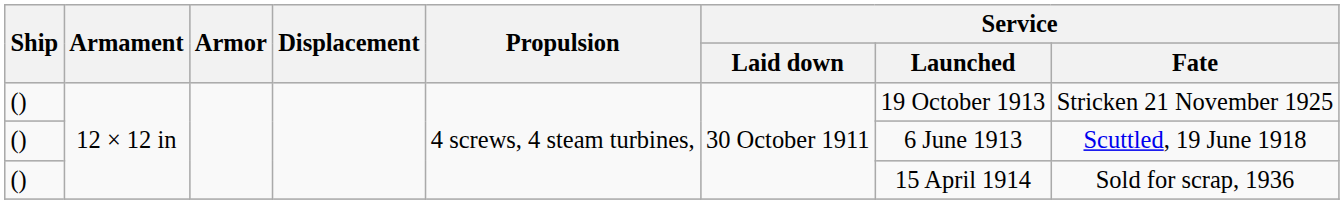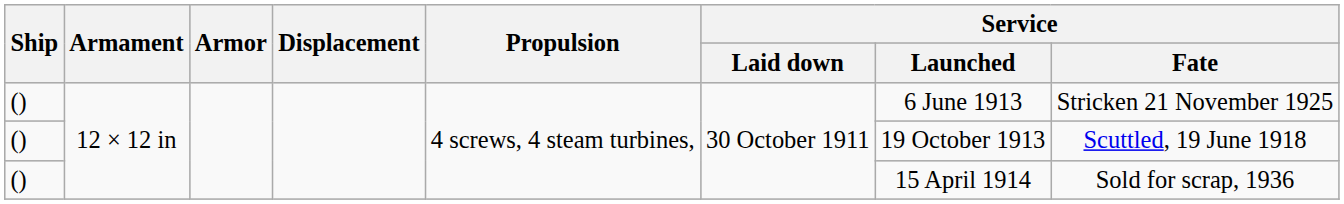(963, 101) 19 October 1913 -> (963, 101) 6 June 1913
(963, 140) 6 June 1913 -> (963, 140) 19 October 1913
